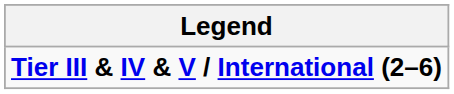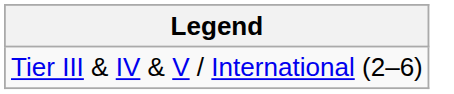(226, 67) bold -> (217, 67) normal
